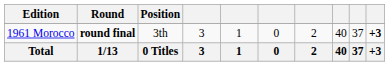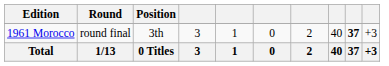(108, 33) bold -> (105, 33) normal
(358, 33) normal -> (354, 33) bold
(375, 33) bold -> (371, 33) normal
